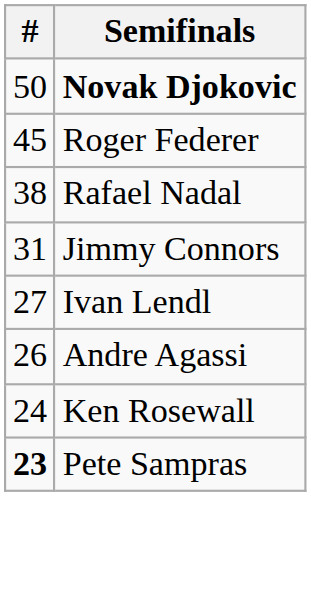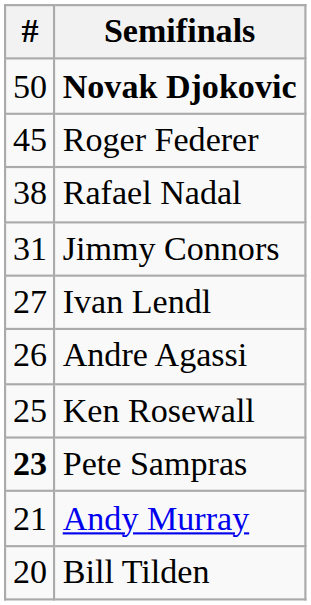(30, 409) 24 -> (30, 409) 25
+ row: (156, 518)
+ row: (136, 572)
